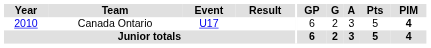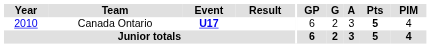(209, 23) normal -> (209, 23) bold
(375, 23) normal -> (375, 23) bold
(409, 23) bold -> (409, 23) normal
